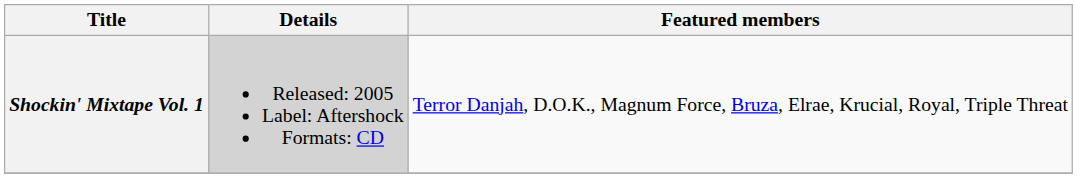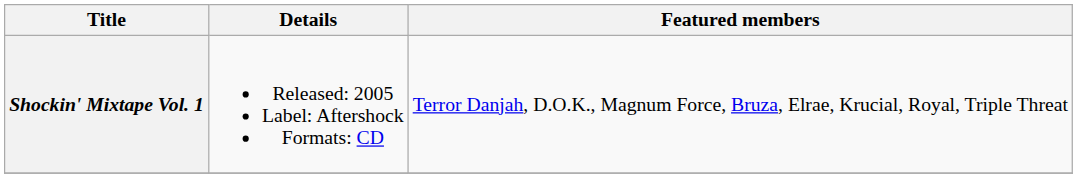(308, 115) lightgrey background -> (308, 115) no background
